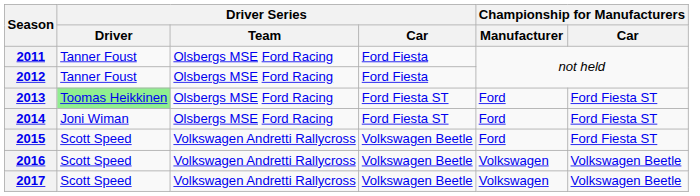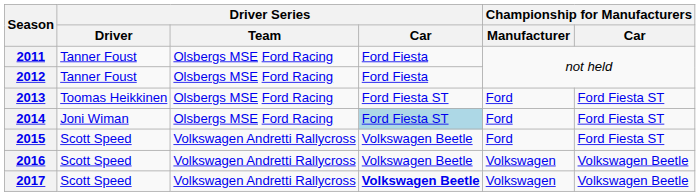(114, 98) lightgreen background -> (114, 98) no background
(405, 118) no background -> (405, 118) lightblue background
(417, 181) normal -> (421, 181) bold
